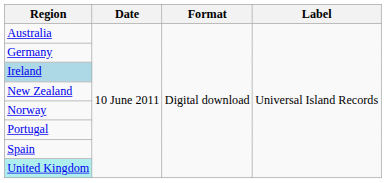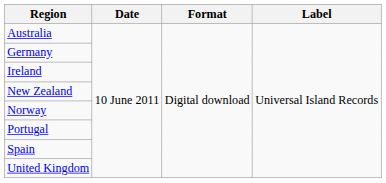(24, 71) lightblue background -> (24, 71) no background
(48, 168) paleturquoise background -> (48, 168) no background
